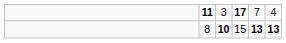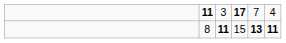(224, 29) 10 -> (223, 29) 11
(273, 29) 13 -> (273, 29) 11
